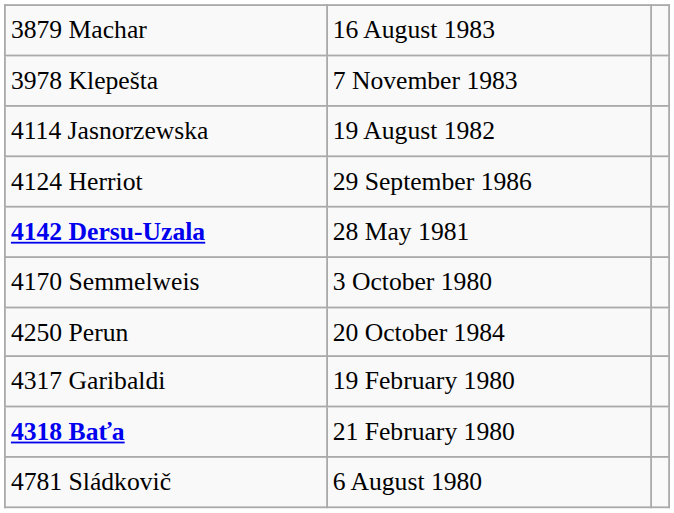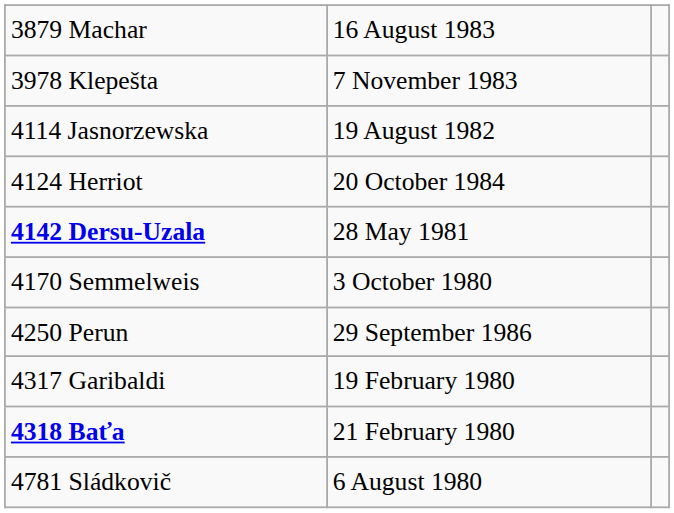(432, 180) 29 September 1986 -> (419, 180) 20 October 1984
(419, 331) 20 October 1984 -> (432, 331) 29 September 1986
